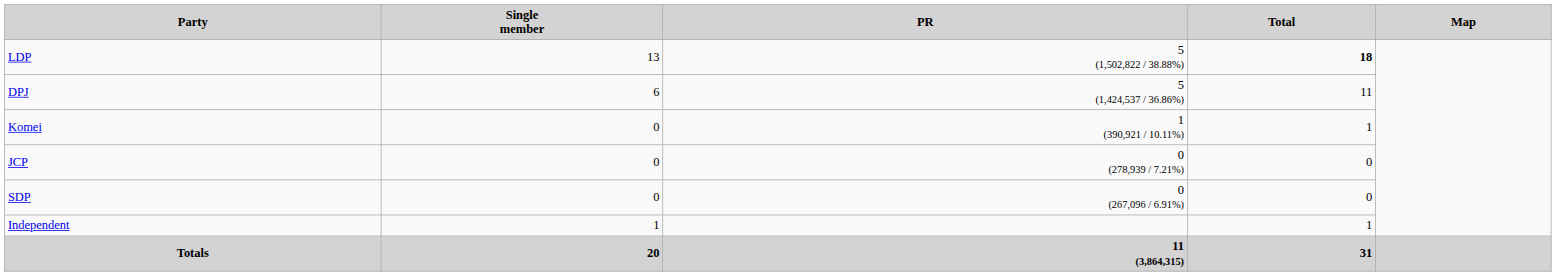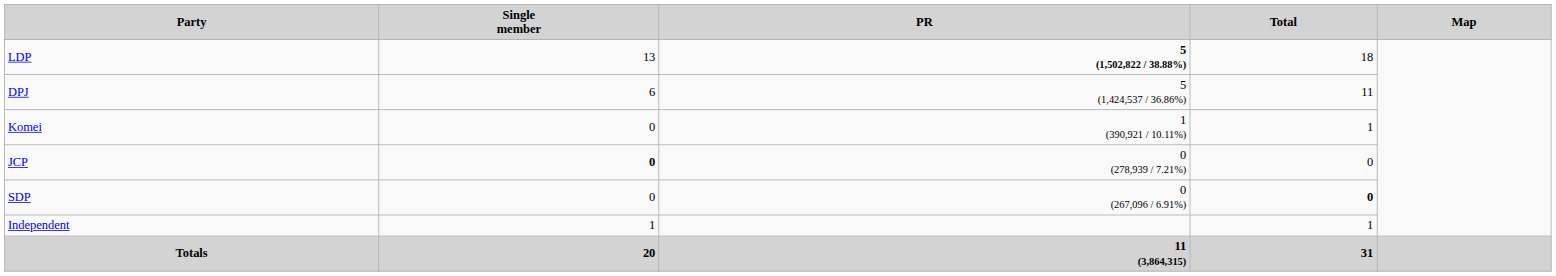(1140, 57) normal -> (1141, 57) bold
(1366, 57) bold -> (1367, 57) normal
(656, 162) normal -> (652, 162) bold
(1369, 197) normal -> (1370, 197) bold
